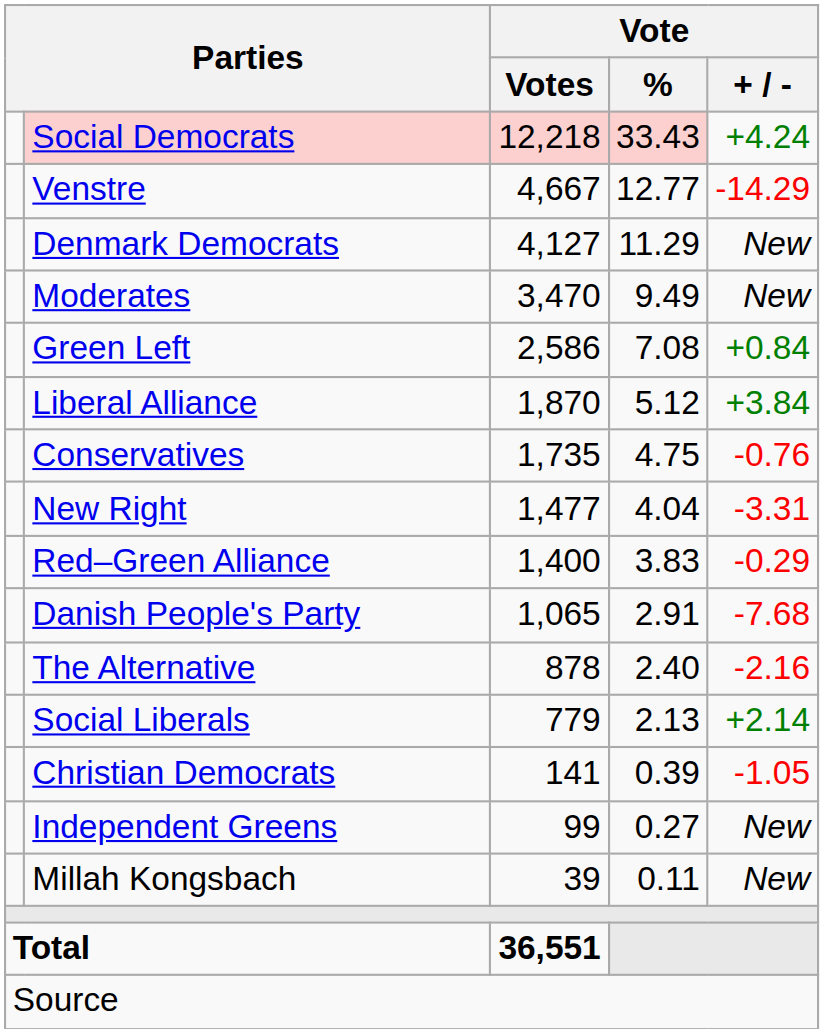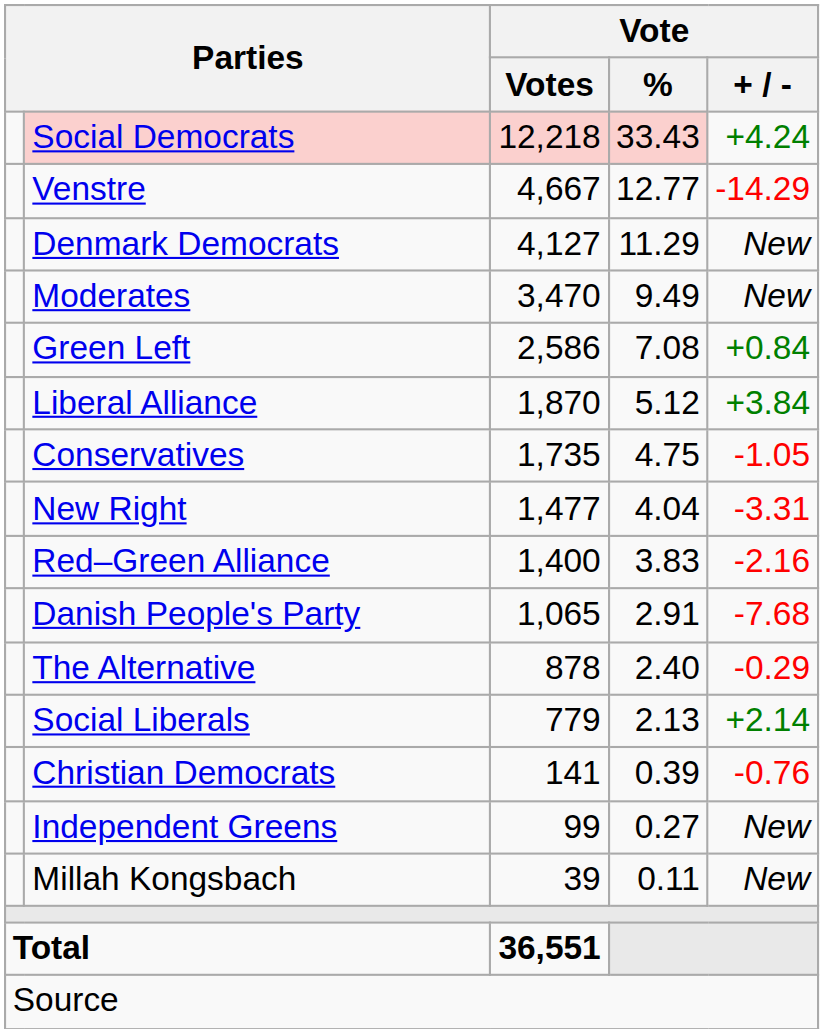(772, 455) -0.76 -> (772, 455) -1.05
(772, 561) -0.29 -> (772, 561) -2.16
(772, 667) -2.16 -> (772, 667) -0.29
(772, 773) -1.05 -> (772, 773) -0.76
